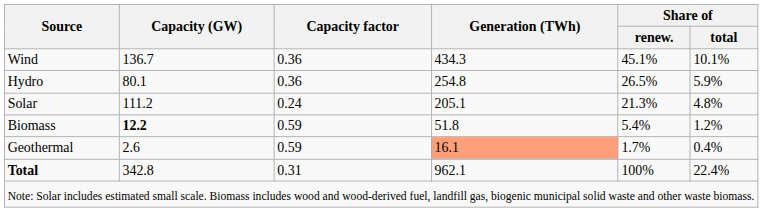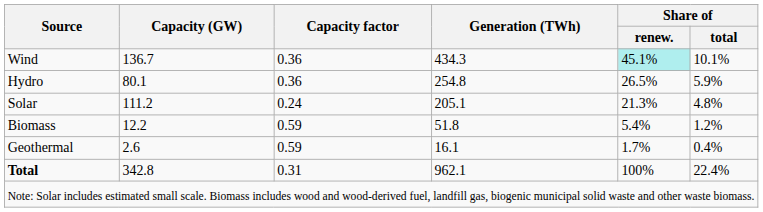(639, 59) no background -> (639, 59) paleturquoise background
(135, 125) bold -> (135, 125) normal
(447, 147) lightsalmon background -> (447, 147) no background
